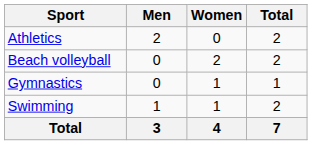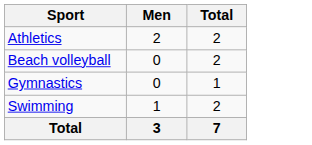- column: (217, 15)
